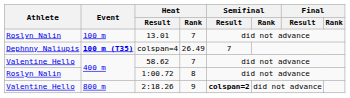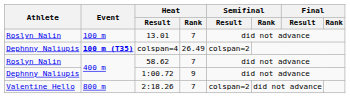(229, 48) 7 -> (229, 48) colspan=2
(40, 61) Valentine Hello -> (34, 61) Roslyn Nalin
(34, 73) Roslyn Nalin -> (43, 73) Dephnny Naliupis
(193, 73) 8 -> (193, 73) 9
(193, 86) 9 -> (193, 86) 7
(229, 86) bold -> (229, 86) normal
